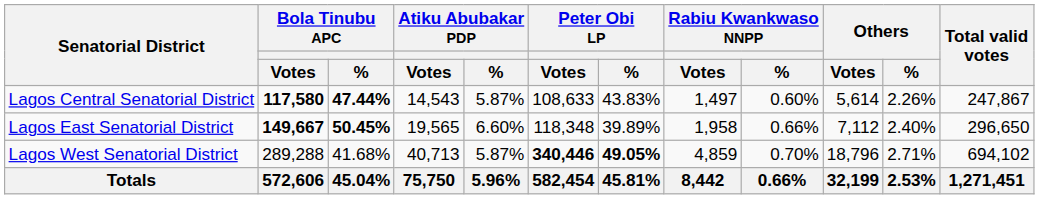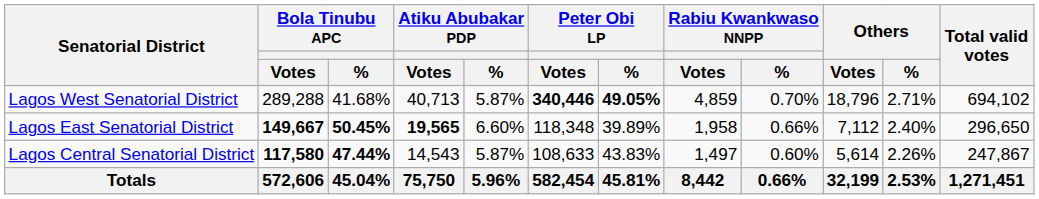rows swapped: (131, 100) <-> (123, 154)
(433, 127) normal -> (433, 127) bold
